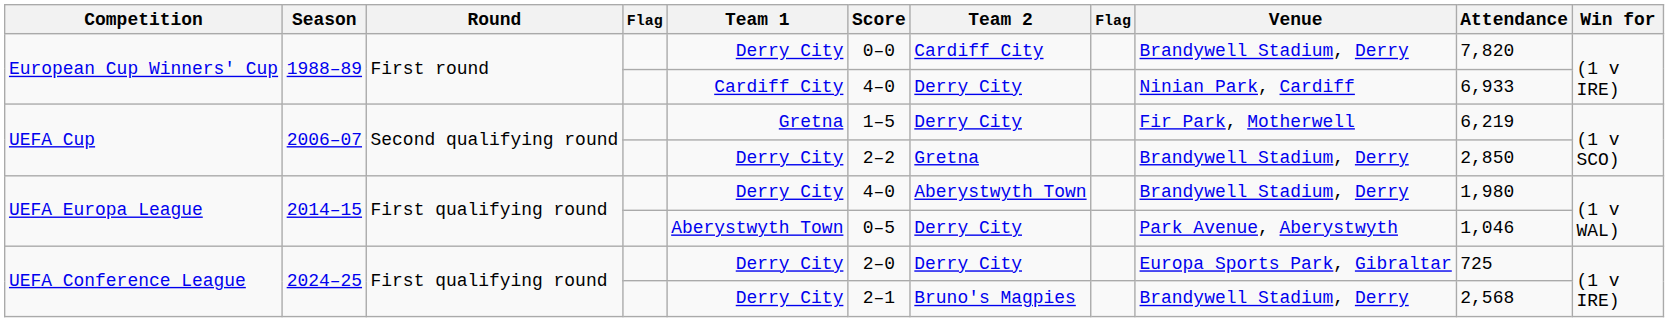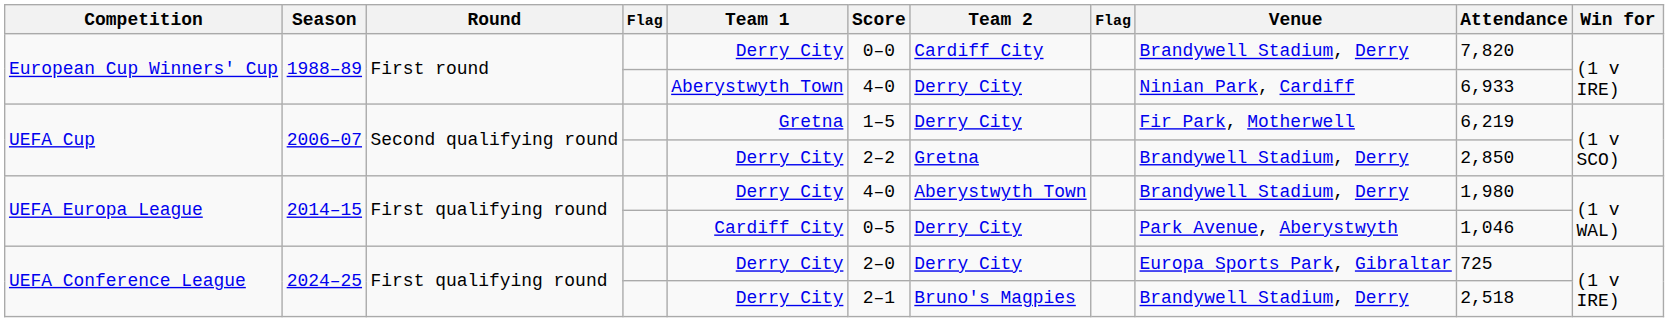(779, 87) Cardiff City -> (757, 87) Aberystwyth Town
(757, 228) Aberystwyth Town -> (779, 228) Cardiff City
(1487, 299) 2,568 -> (1487, 299) 2,518
